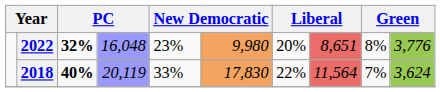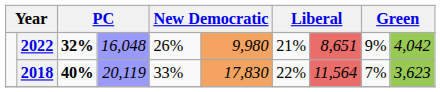(168, 46) 23% -> (168, 46) 26%
(291, 46) 20% -> (291, 46) 21%
(376, 46) 8% -> (376, 46) 9%
(412, 46) 3,776 -> (412, 46) 4,042
(412, 72) 3,624 -> (412, 72) 3,623
